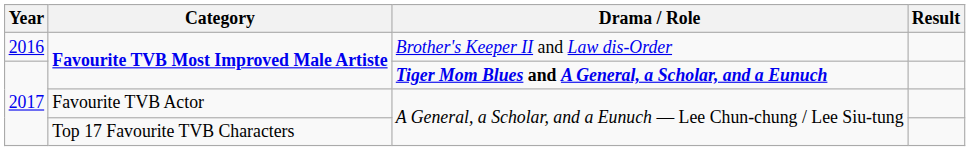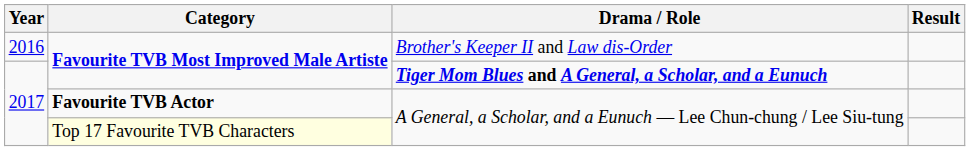(128, 103) normal -> (133, 103) bold
(173, 131) no background -> (173, 131) lightyellow background
